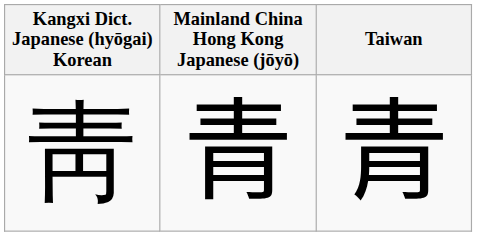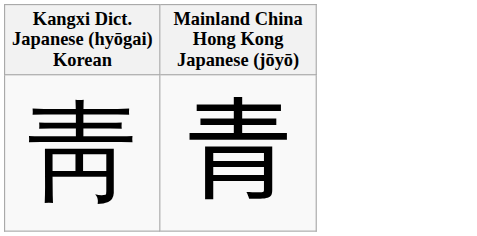- column: (394, 39)
